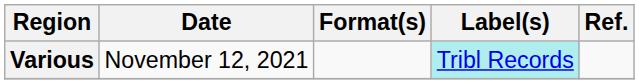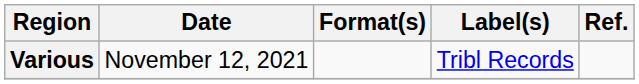(505, 59) paleturquoise background -> (505, 59) no background
